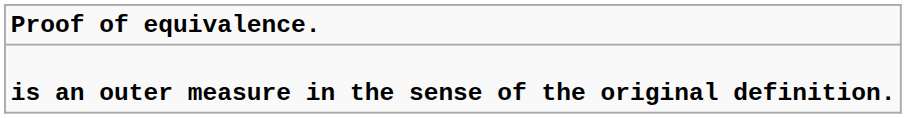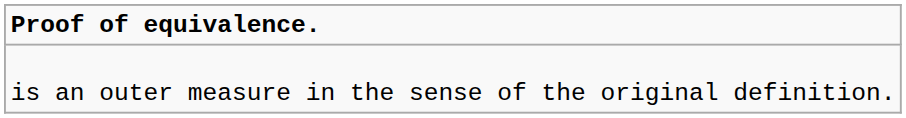(453, 93) bold -> (453, 93) normal
